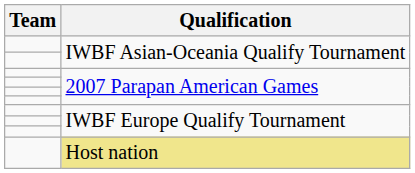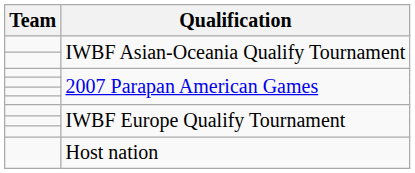(112, 152) khaki background -> (112, 152) no background
